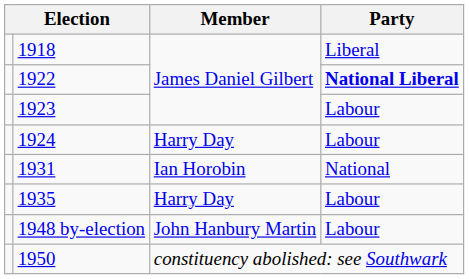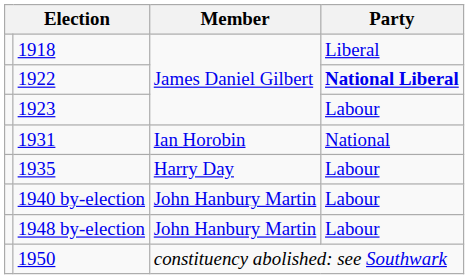- row: (37, 139)
+ row: (81, 199)
